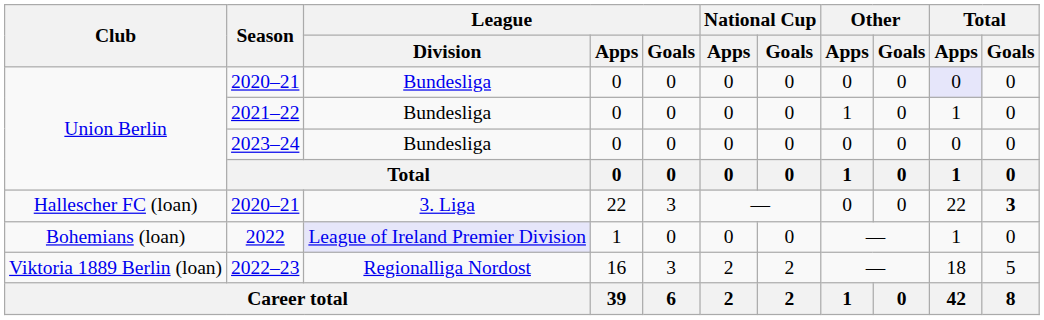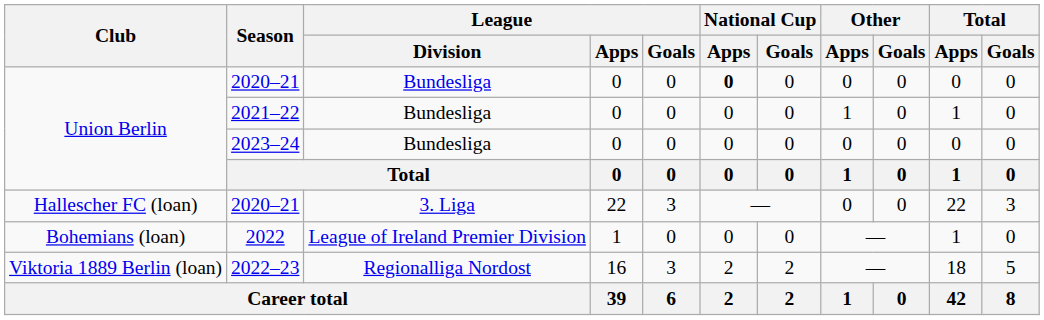(729, 81) normal -> (729, 81) bold
(956, 81) lavender background -> (956, 81) no background
(1011, 205) bold -> (1011, 205) normal
(447, 236) lavender background -> (447, 236) no background
